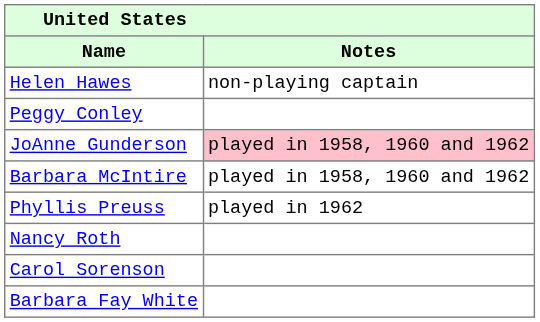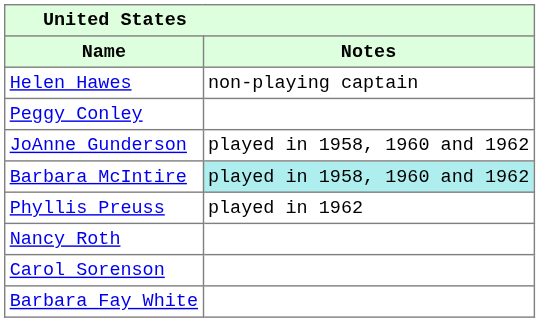(369, 145) pink background -> (369, 145) no background
(369, 177) no background -> (369, 177) paleturquoise background
